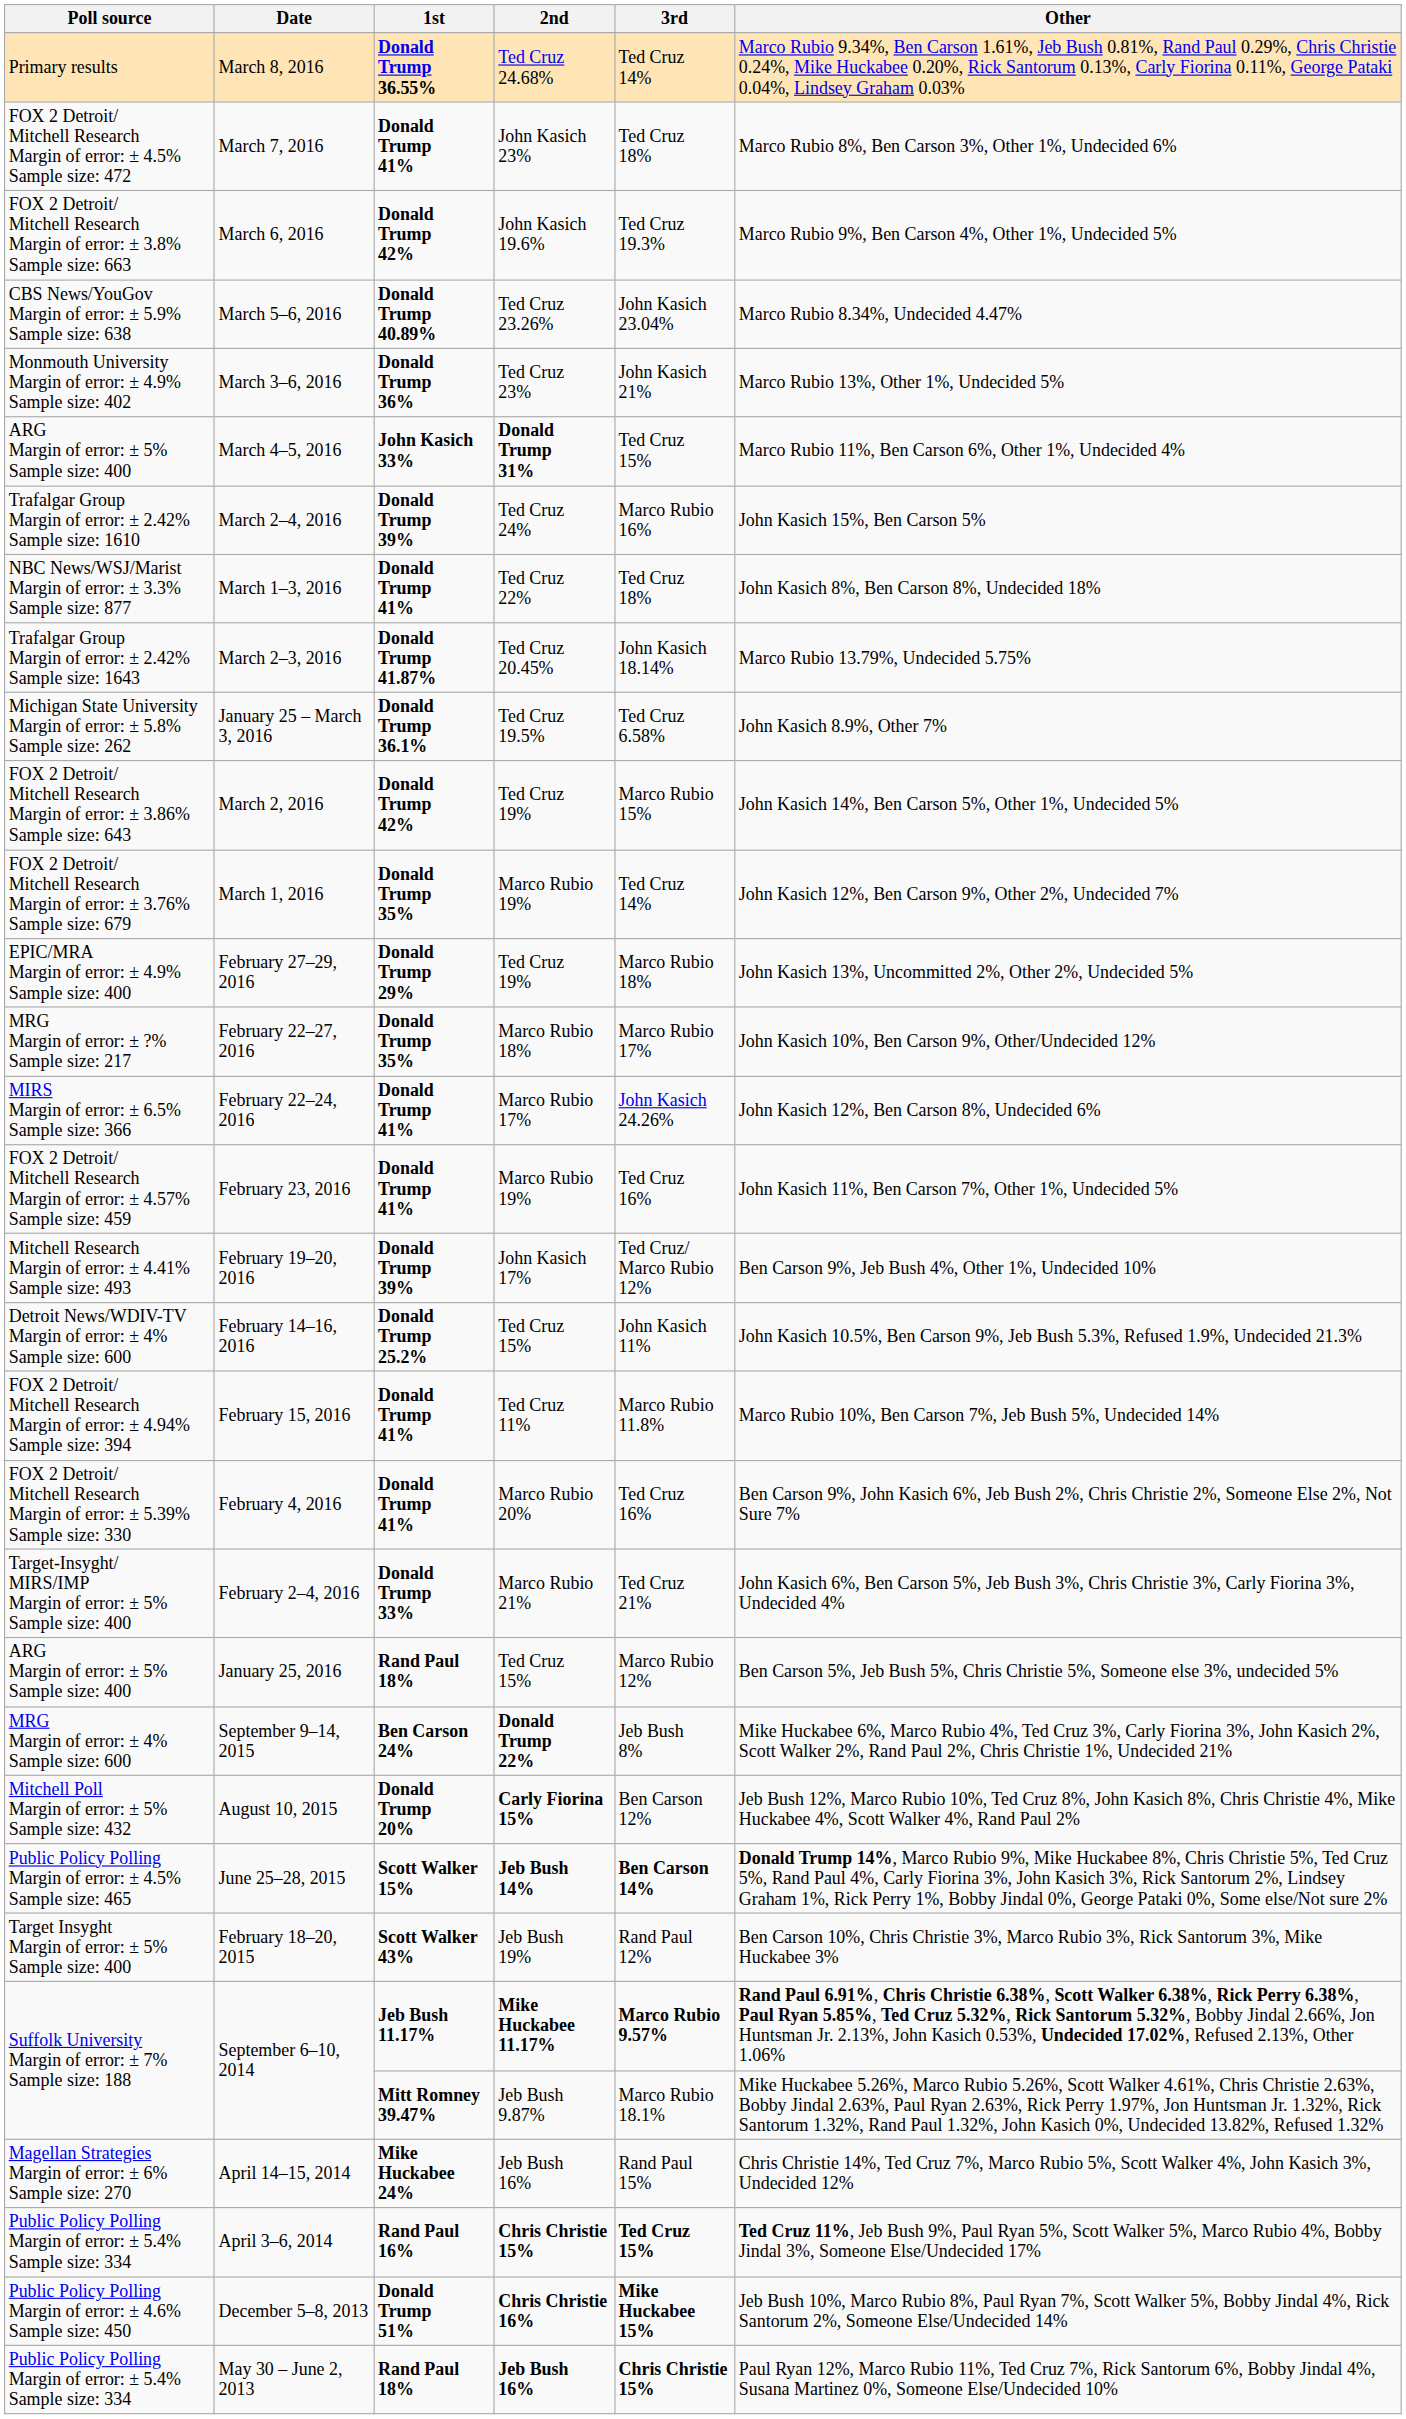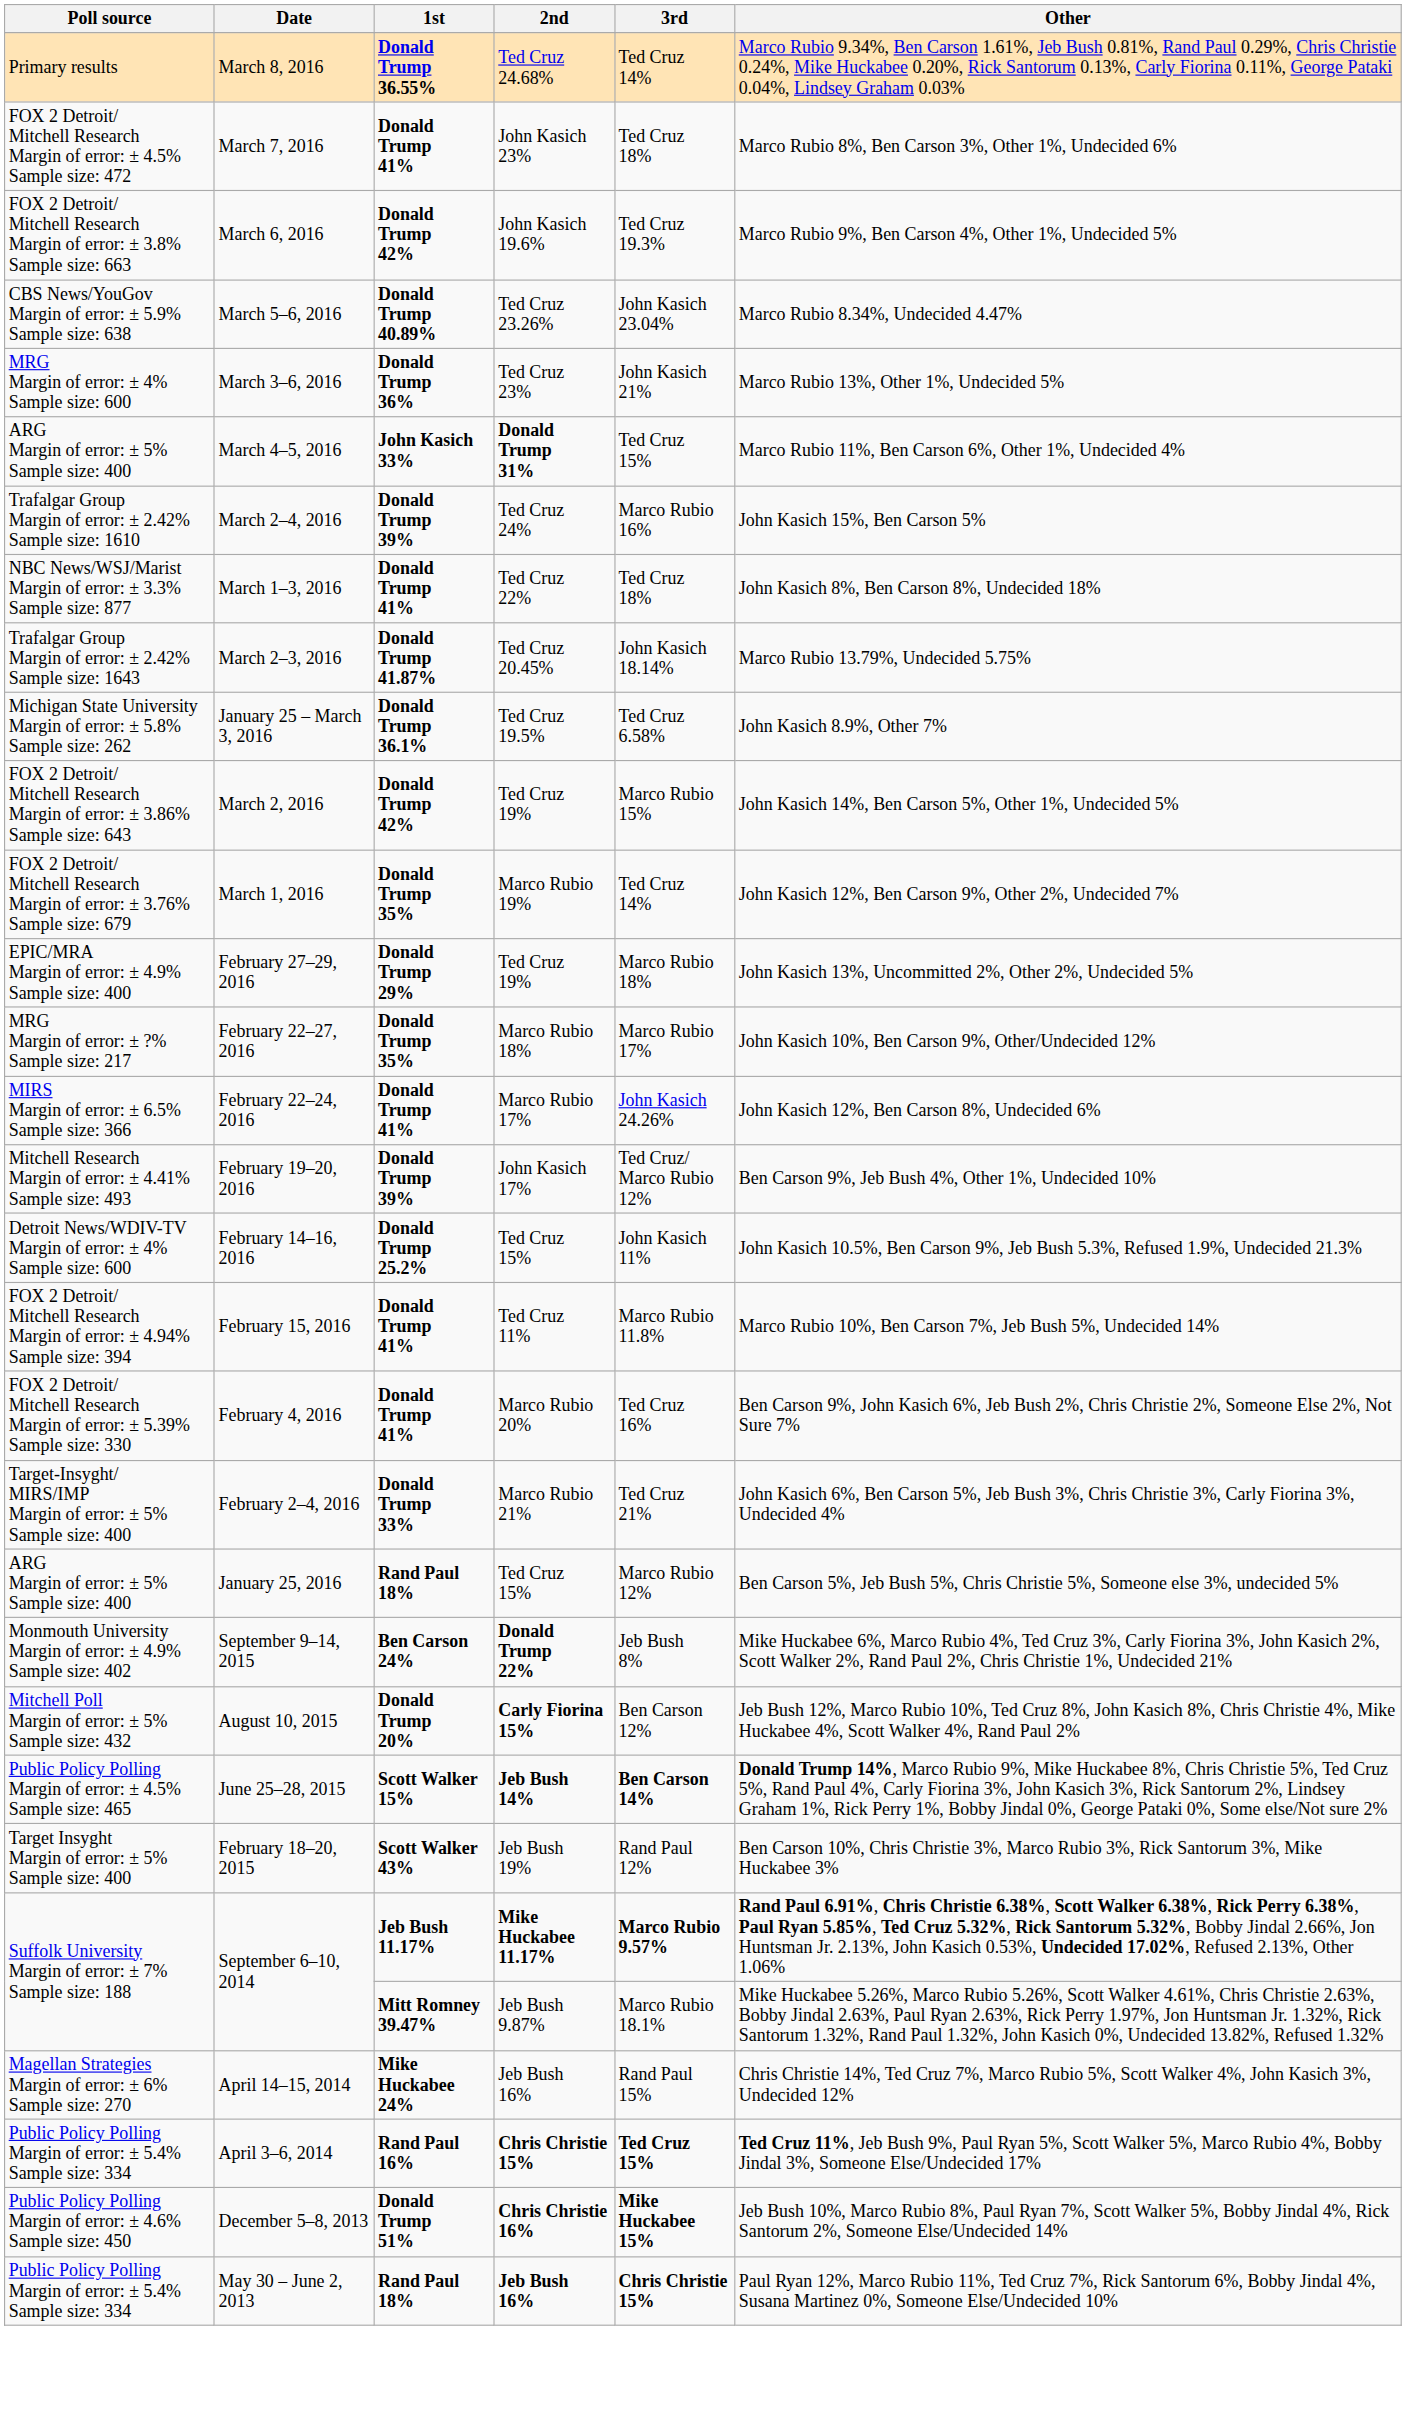(95, 382) Monmouth University Margin of error: ± 4.9% Sample size: 402 -> (88, 382) MRG Margin of error: ± 4% Sample size: 600
- row: (284, 1189)
(88, 1740) MRG Margin of error: ± 4% Sample size: 600 -> (95, 1651) Monmouth University Margin of error: ± 4.9% Sample size: 402
